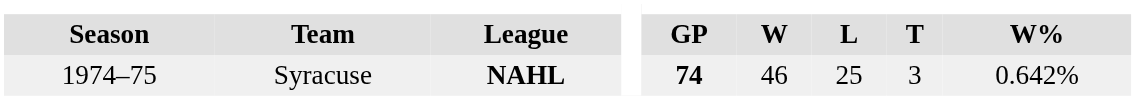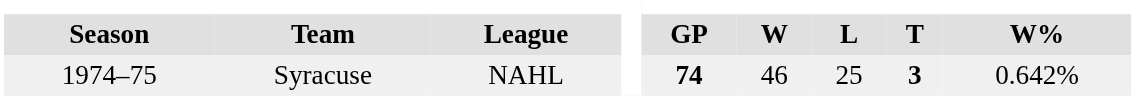(526, 75) bold -> (526, 75) normal
(915, 75) normal -> (915, 75) bold
